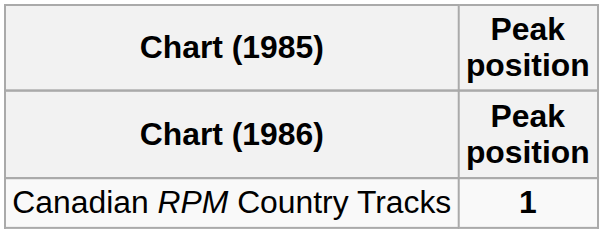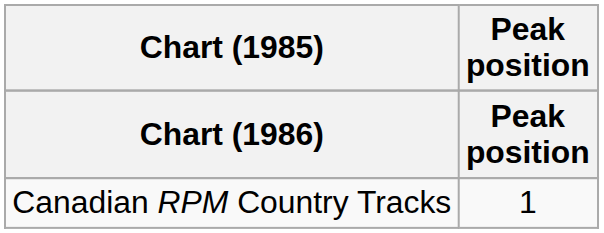(528, 202) bold -> (528, 202) normal
